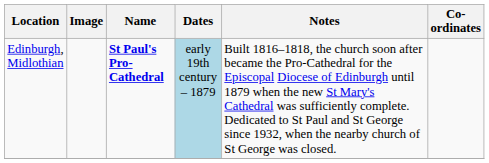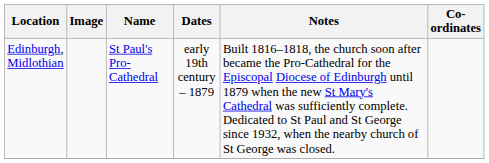(136, 63) bold -> (134, 63) normal
(198, 70) lightblue background -> (197, 70) no background
